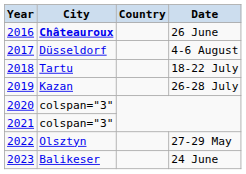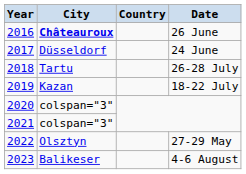(205, 50) 4-6 August -> (195, 50) 24 June
(205, 68) 18-22 July -> (205, 68) 26-28 July
(205, 86) 26-28 July -> (205, 86) 18-22 July
(195, 159) 24 June -> (205, 159) 4-6 August
